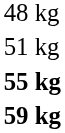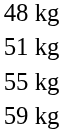(32, 81) bold -> (32, 81) normal
(32, 115) bold -> (32, 115) normal
